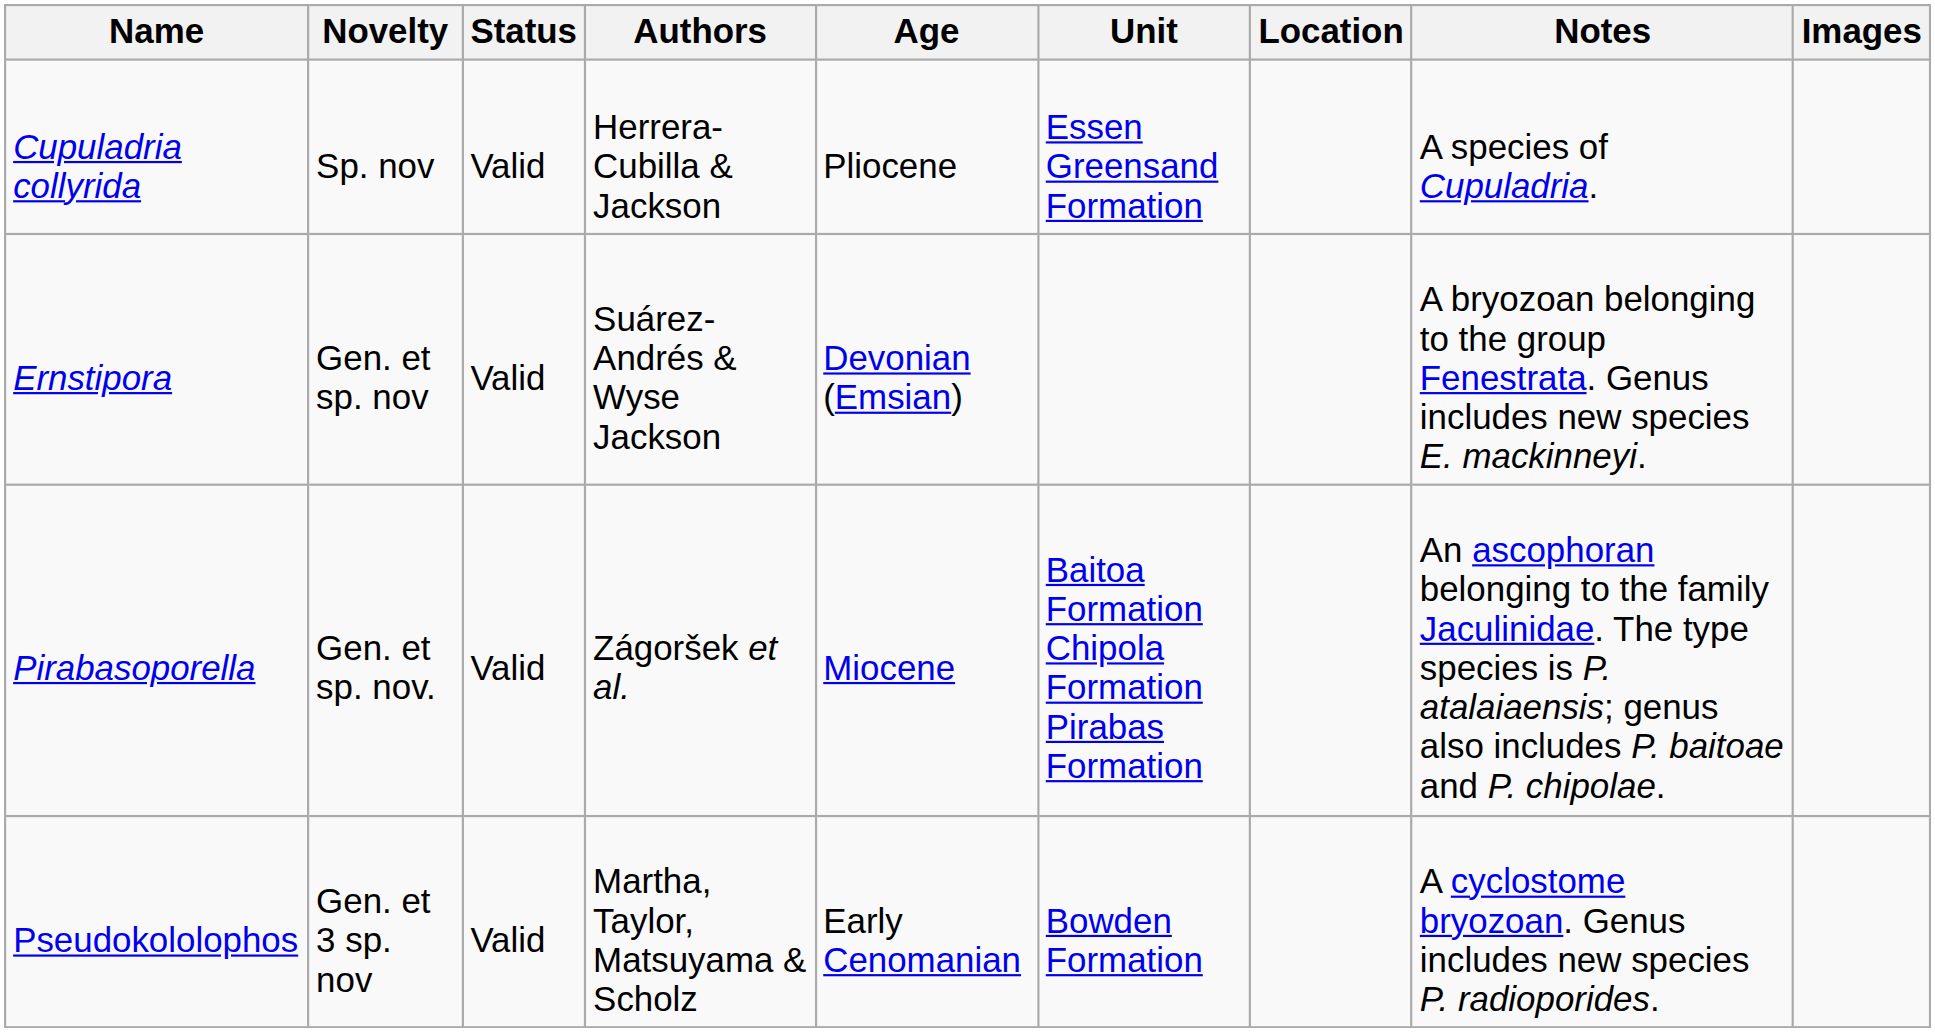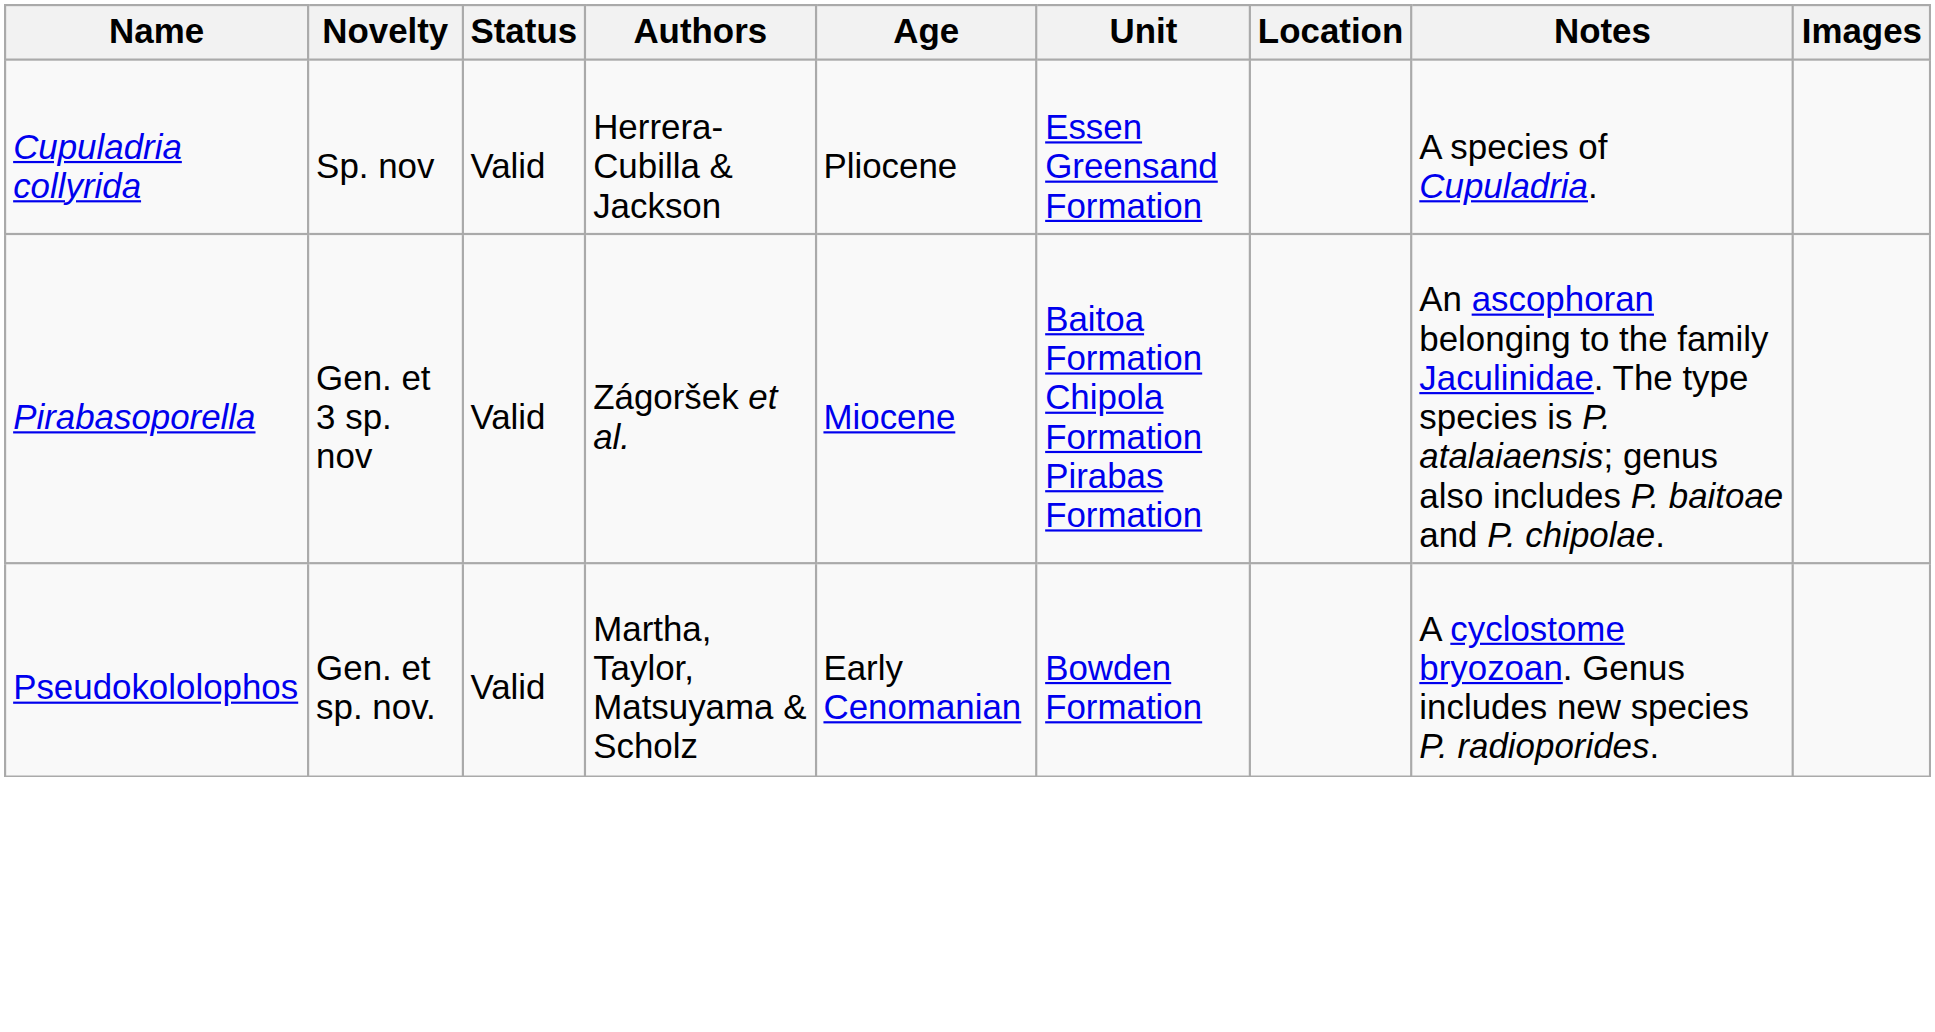- row: (93, 378)
(376, 668) Gen. et sp. nov. -> (373, 417) Gen. et 3 sp. nov
(373, 940) Gen. et 3 sp. nov -> (376, 688) Gen. et sp. nov.
